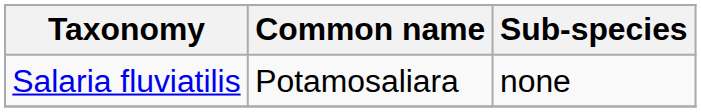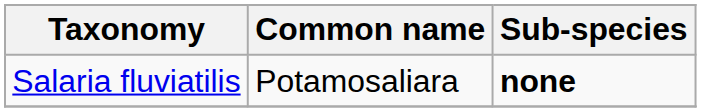(535, 80) normal -> (538, 80) bold
